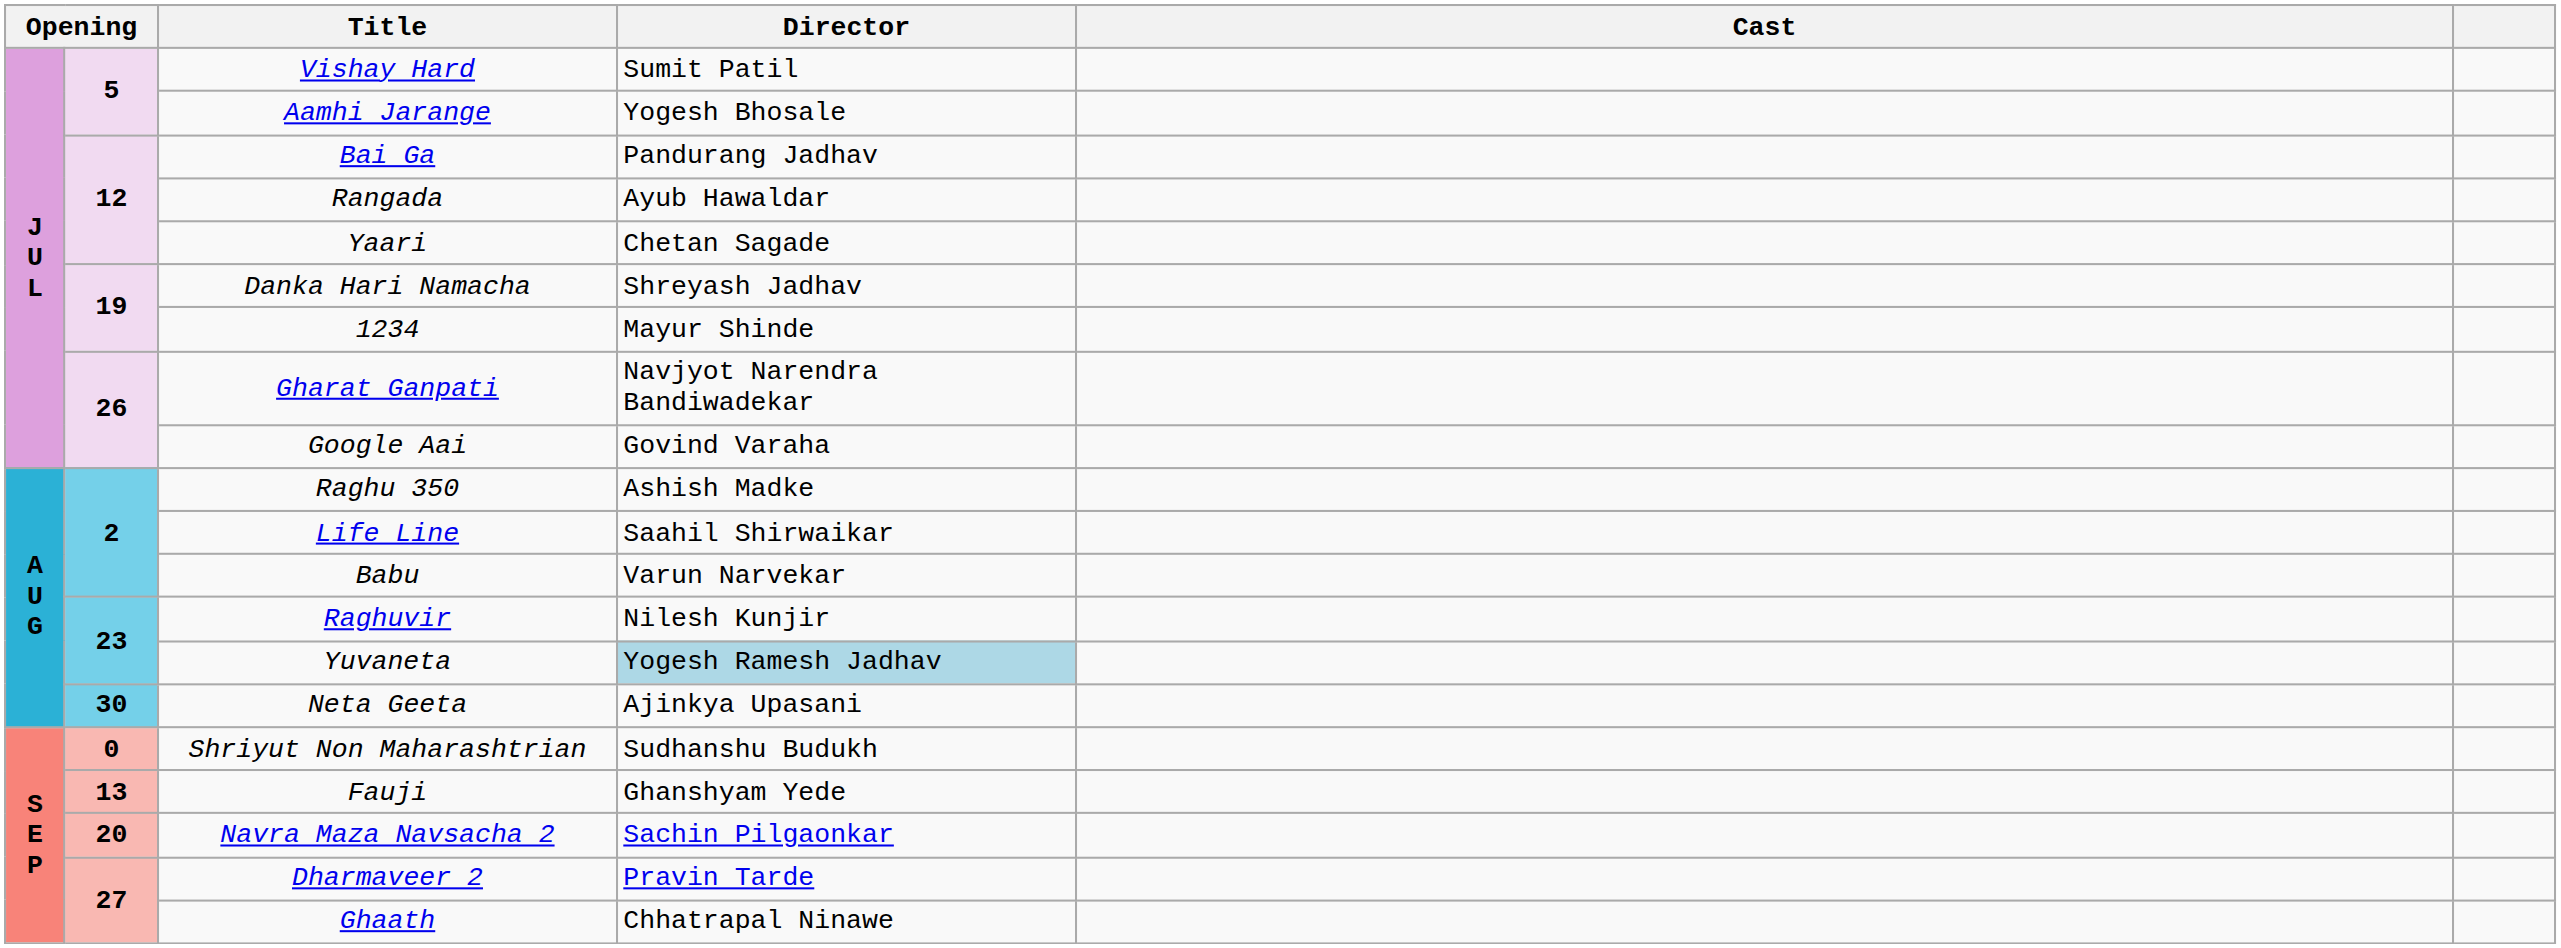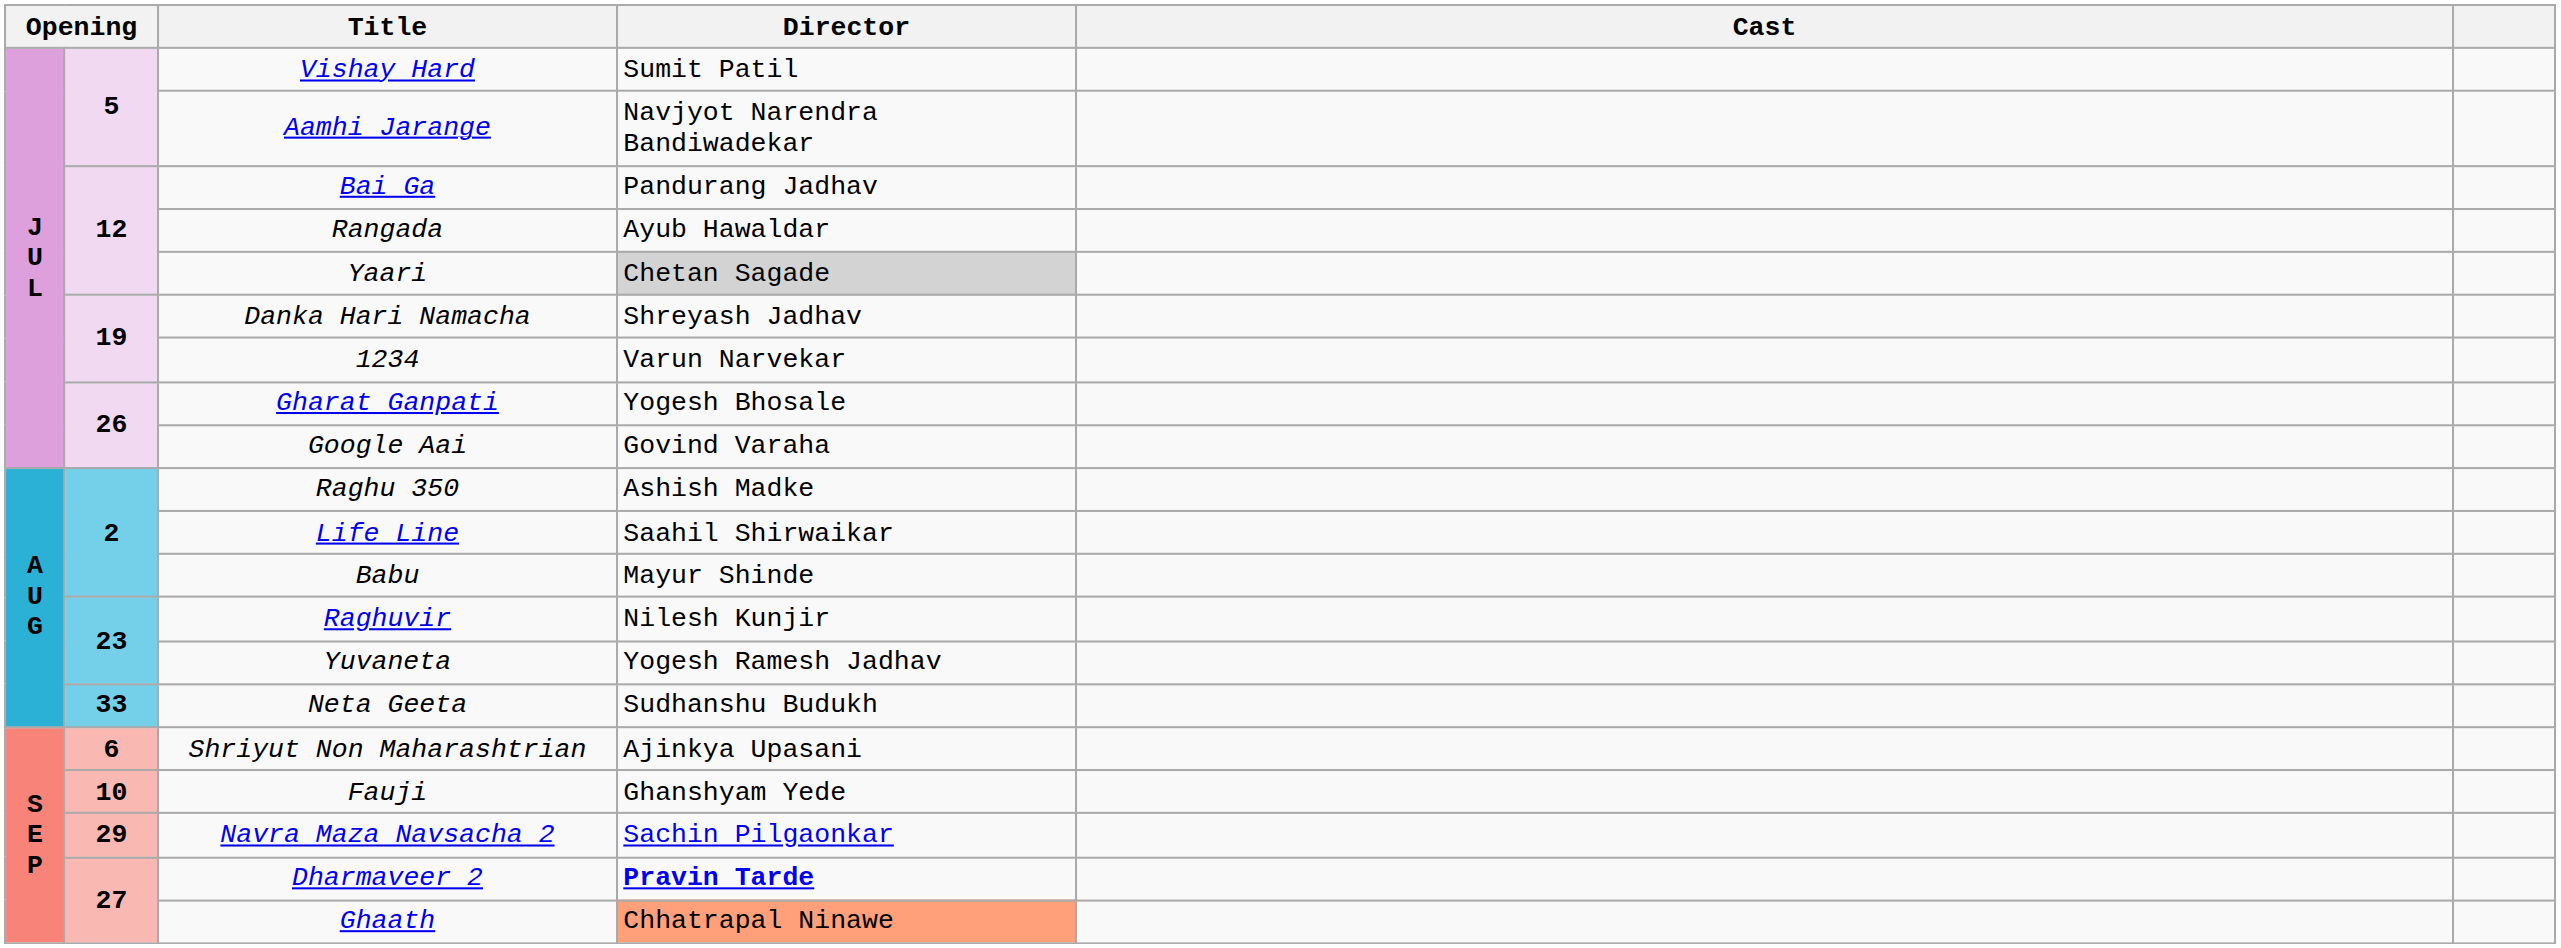(735, 113) Yogesh Bhosale -> (751, 128) Navjyot Narendra Bandiwadekar
(727, 243) no background -> (727, 273) lightgrey background
(719, 329) Mayur Shinde -> (735, 360) Varun Narvekar
(751, 388) Navjyot Narendra Bandiwadekar -> (735, 403) Yogesh Bhosale
(735, 576) Varun Narvekar -> (719, 576) Mayur Shinde
(782, 662) lightblue background -> (782, 662) no background
(111, 706) 30 -> (111, 706) 33
(743, 706) Ajinkya Upasani -> (751, 706) Sudhanshu Budukh
(111, 749) 0 -> (111, 749) 6
(751, 749) Sudhanshu Budukh -> (743, 749) Ajinkya Upasani
(111, 792) 13 -> (111, 792) 10
(111, 835) 20 -> (111, 835) 29
(719, 878) normal -> (719, 878) bold
(759, 922) no background -> (759, 922) lightsalmon background
